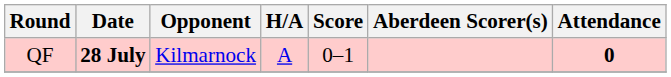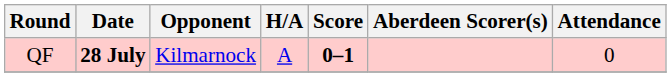(338, 54) normal -> (338, 54) bold
(609, 54) bold -> (609, 54) normal
